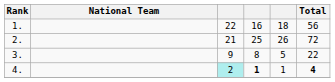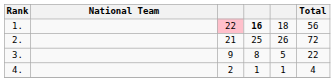(231, 27) no background -> (231, 27) pink background
(257, 27) normal -> (257, 27) bold
(231, 70) paleturquoise background -> (231, 70) no background
(257, 70) bold -> (257, 70) normal
(313, 70) bold -> (313, 70) normal
